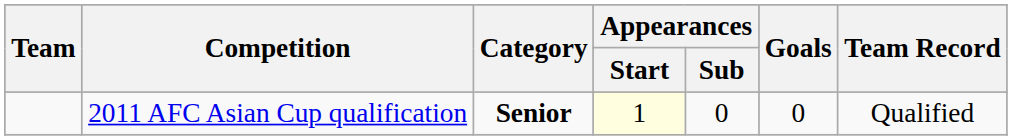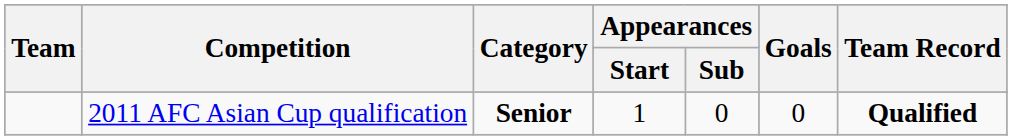(639, 112) lightyellow background -> (639, 112) no background
(922, 112) normal -> (922, 112) bold
